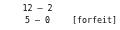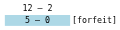(37, 20) no background -> (37, 20) lightblue background
